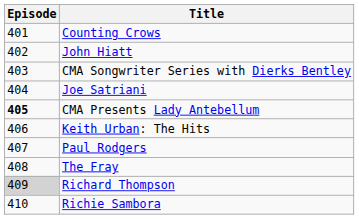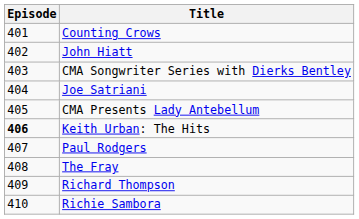(18, 109) bold -> (18, 109) normal
(18, 128) normal -> (18, 128) bold
(18, 186) lightgrey background -> (18, 186) no background
